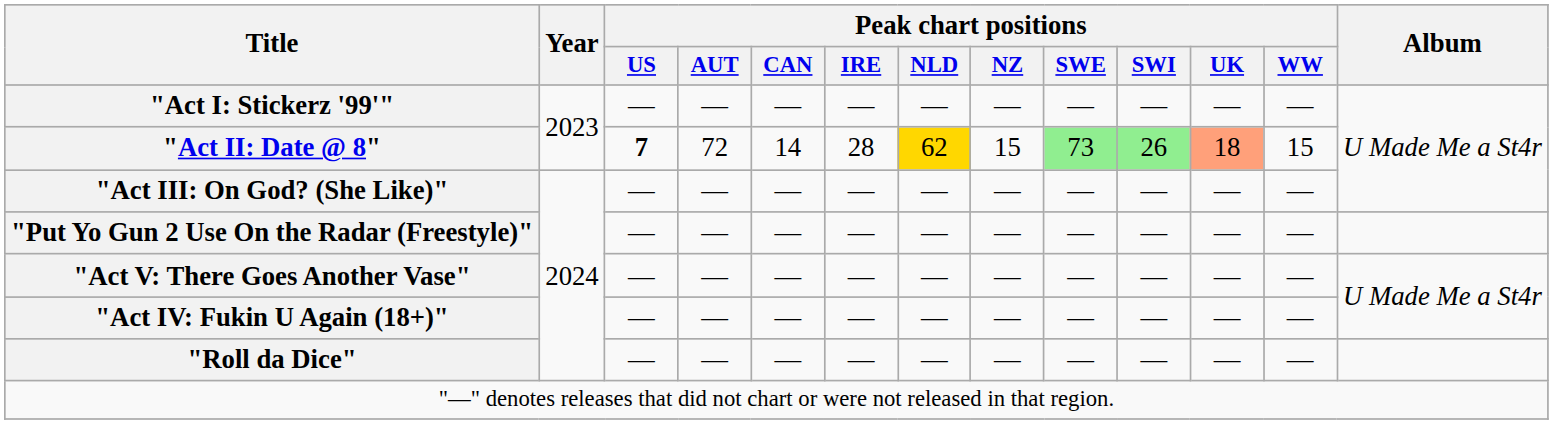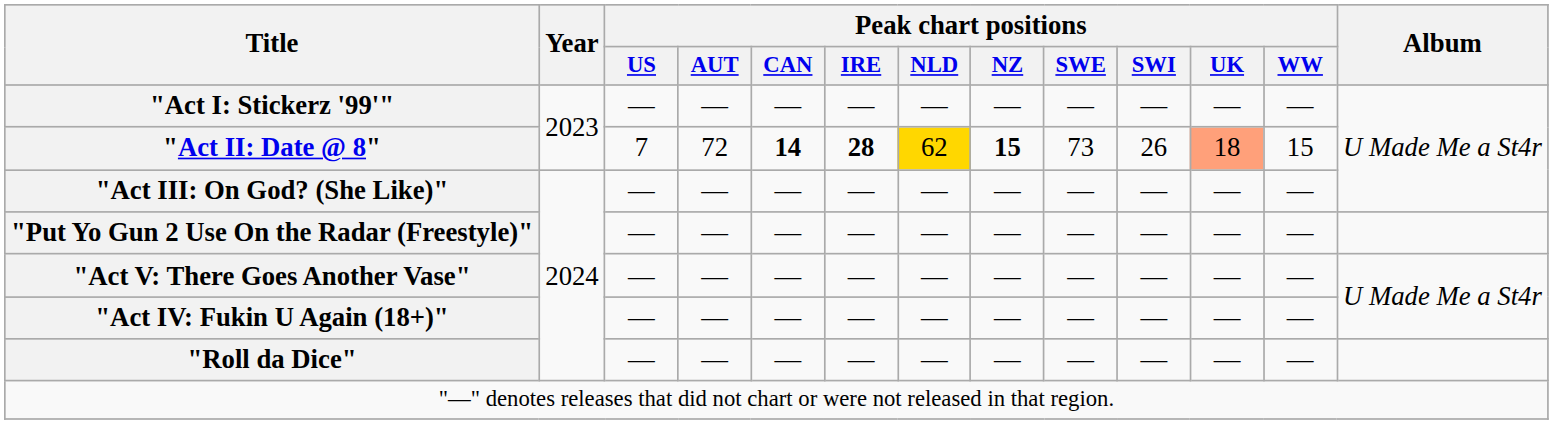(641, 147) bold -> (641, 147) normal
(788, 147) normal -> (788, 147) bold
(861, 147) normal -> (861, 147) bold
(1007, 147) normal -> (1007, 147) bold
(1081, 147) lightgreen background -> (1081, 147) no background
(1154, 147) lightgreen background -> (1154, 147) no background
